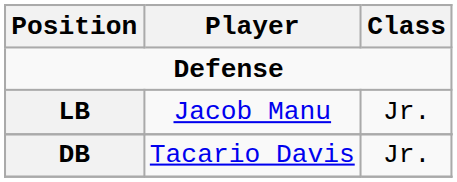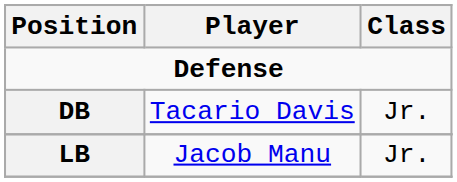rows swapped: (74, 155) <-> (74, 112)
